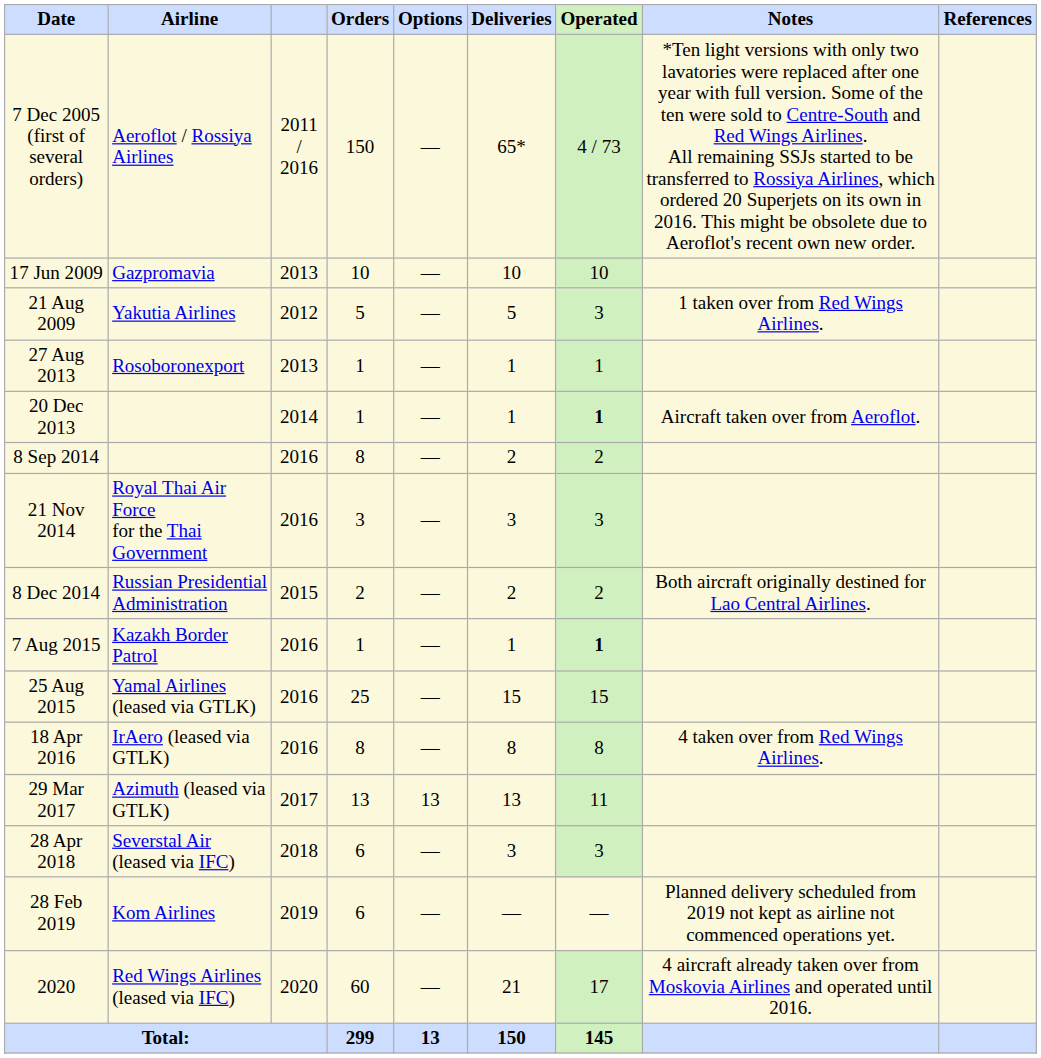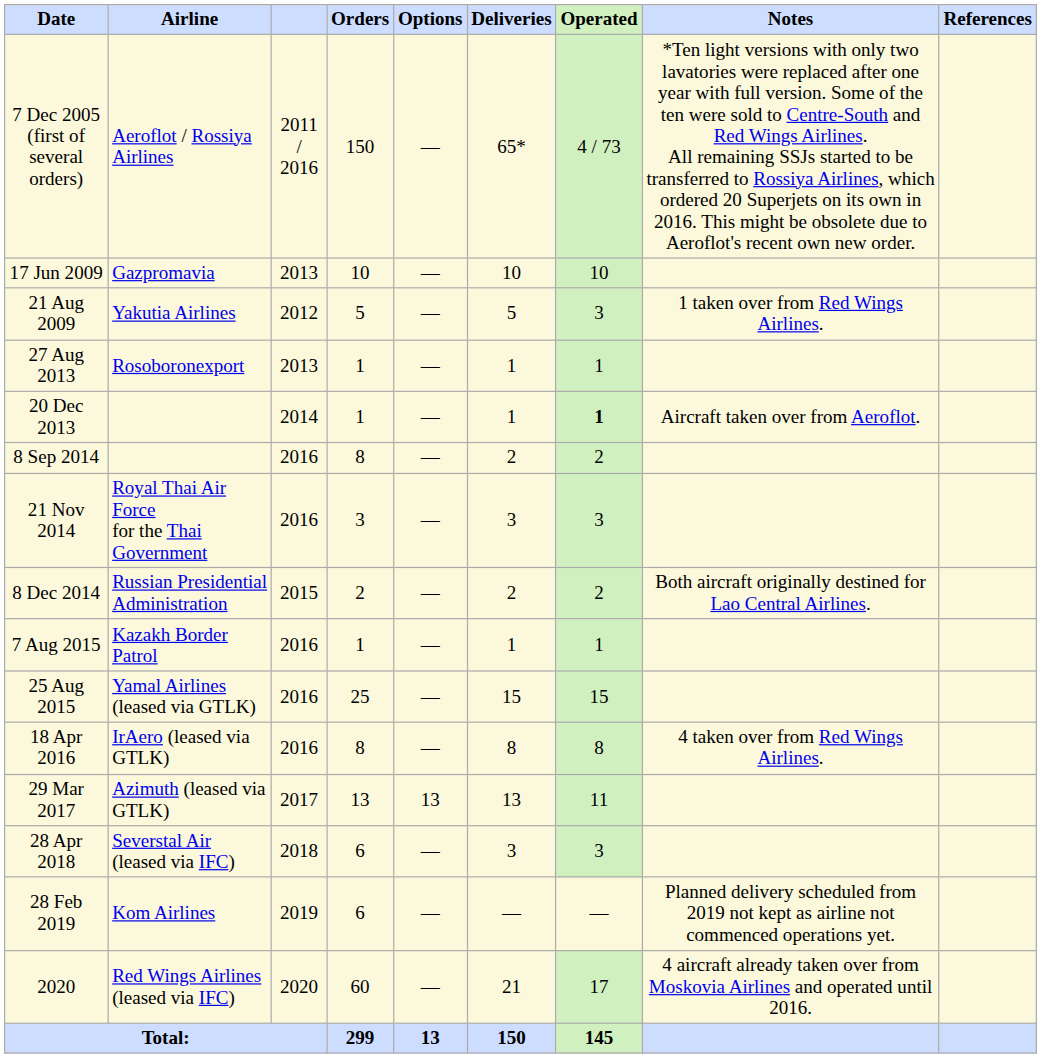(599, 644) bold -> (599, 644) normal
